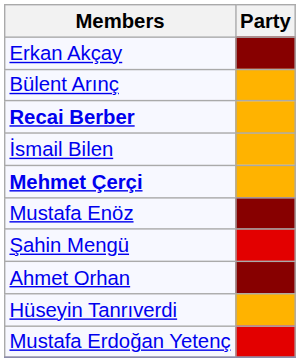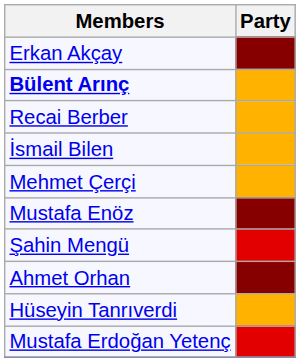(64, 85) normal -> (69, 85) bold
(72, 117) bold -> (69, 117) normal
(76, 182) bold -> (73, 182) normal
